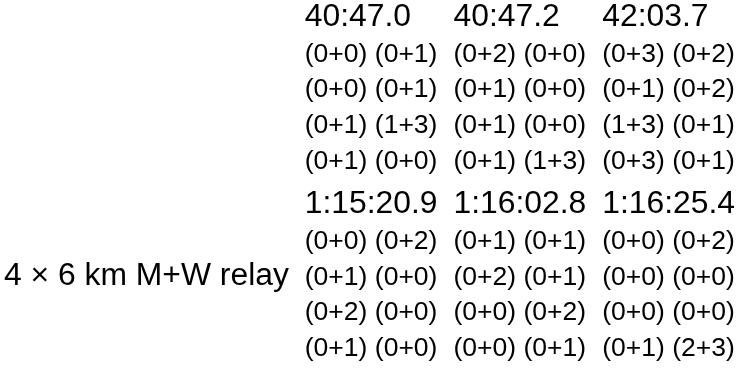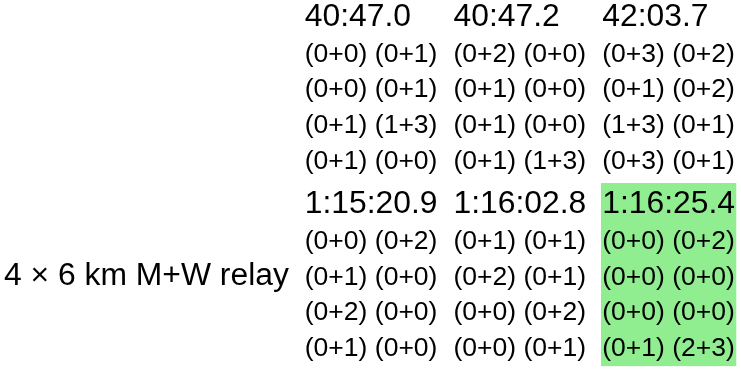(669, 274) no background -> (669, 274) lightgreen background
